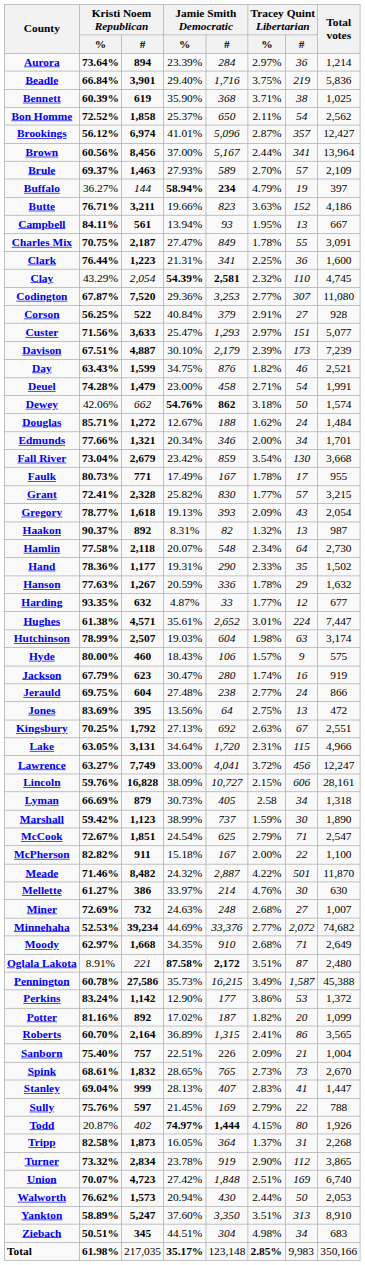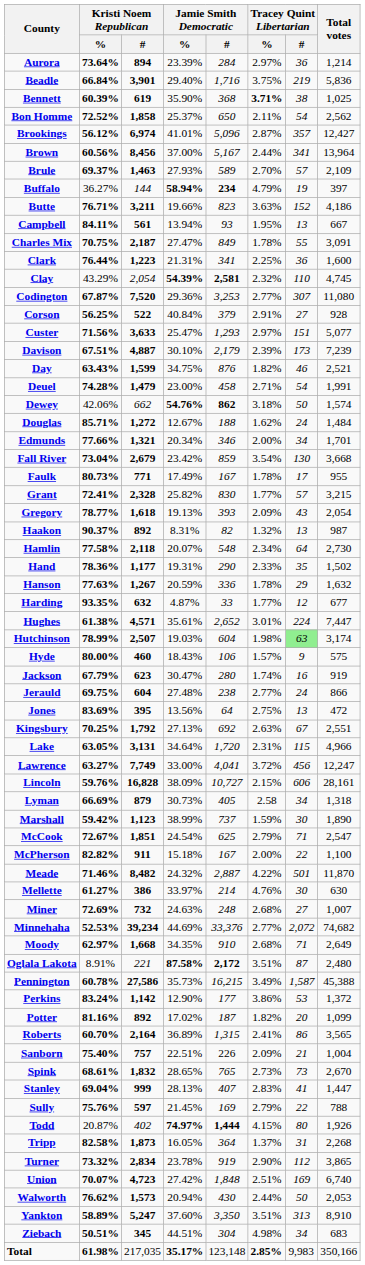(267, 98) normal -> (267, 98) bold
(302, 638) no background -> (302, 638) lightgreen background
